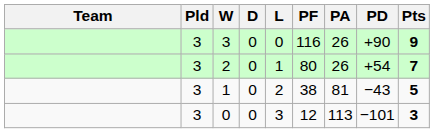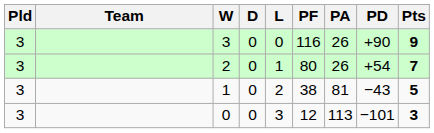columns swapped: (93, 16) <-> (197, 16)
